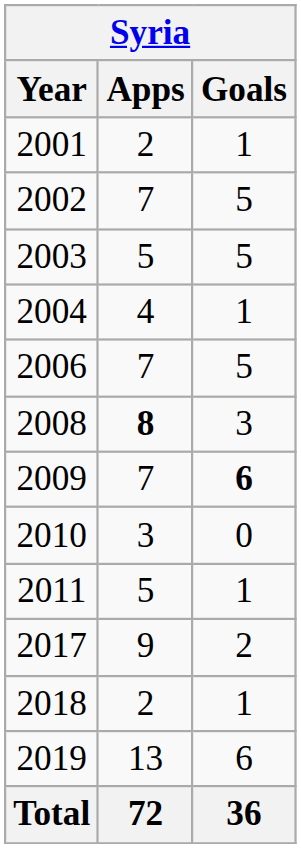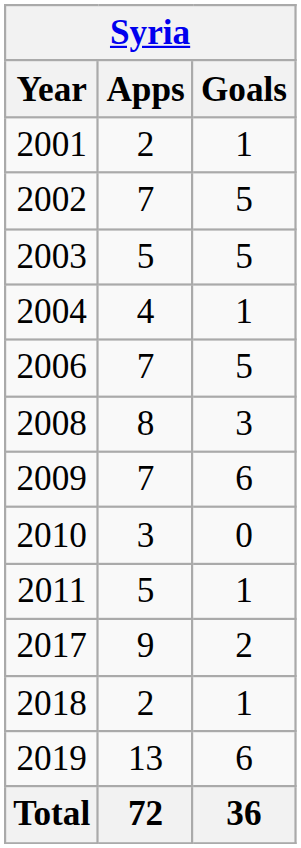(146, 423) bold -> (146, 423) normal
(244, 479) bold -> (244, 479) normal
